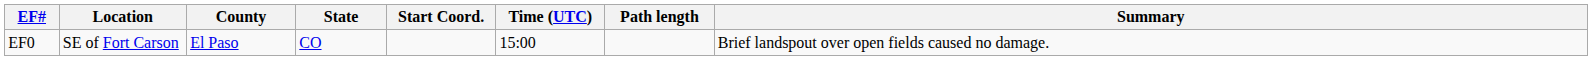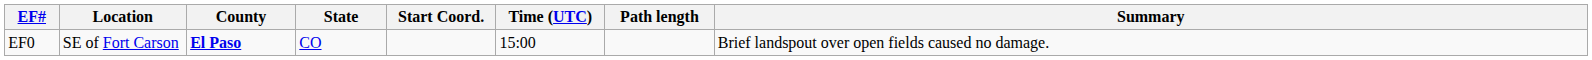(214, 42) normal -> (216, 42) bold
